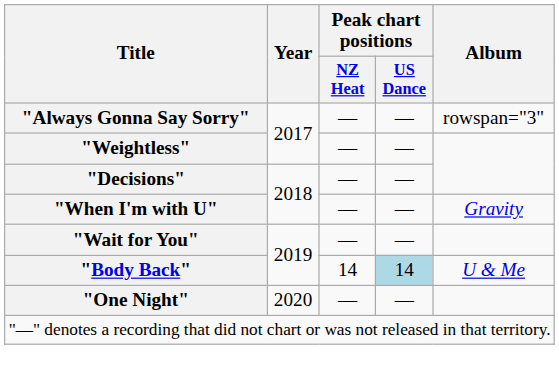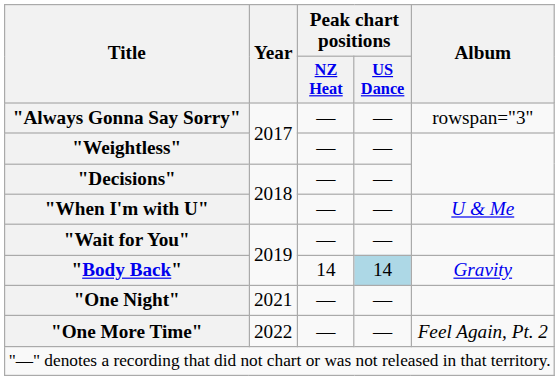(494, 209) Gravity -> (483, 209) U & Me
(494, 270) U & Me -> (483, 270) Gravity
(293, 300) 2020 -> (273, 300) 2021
+ row: (127, 331)
